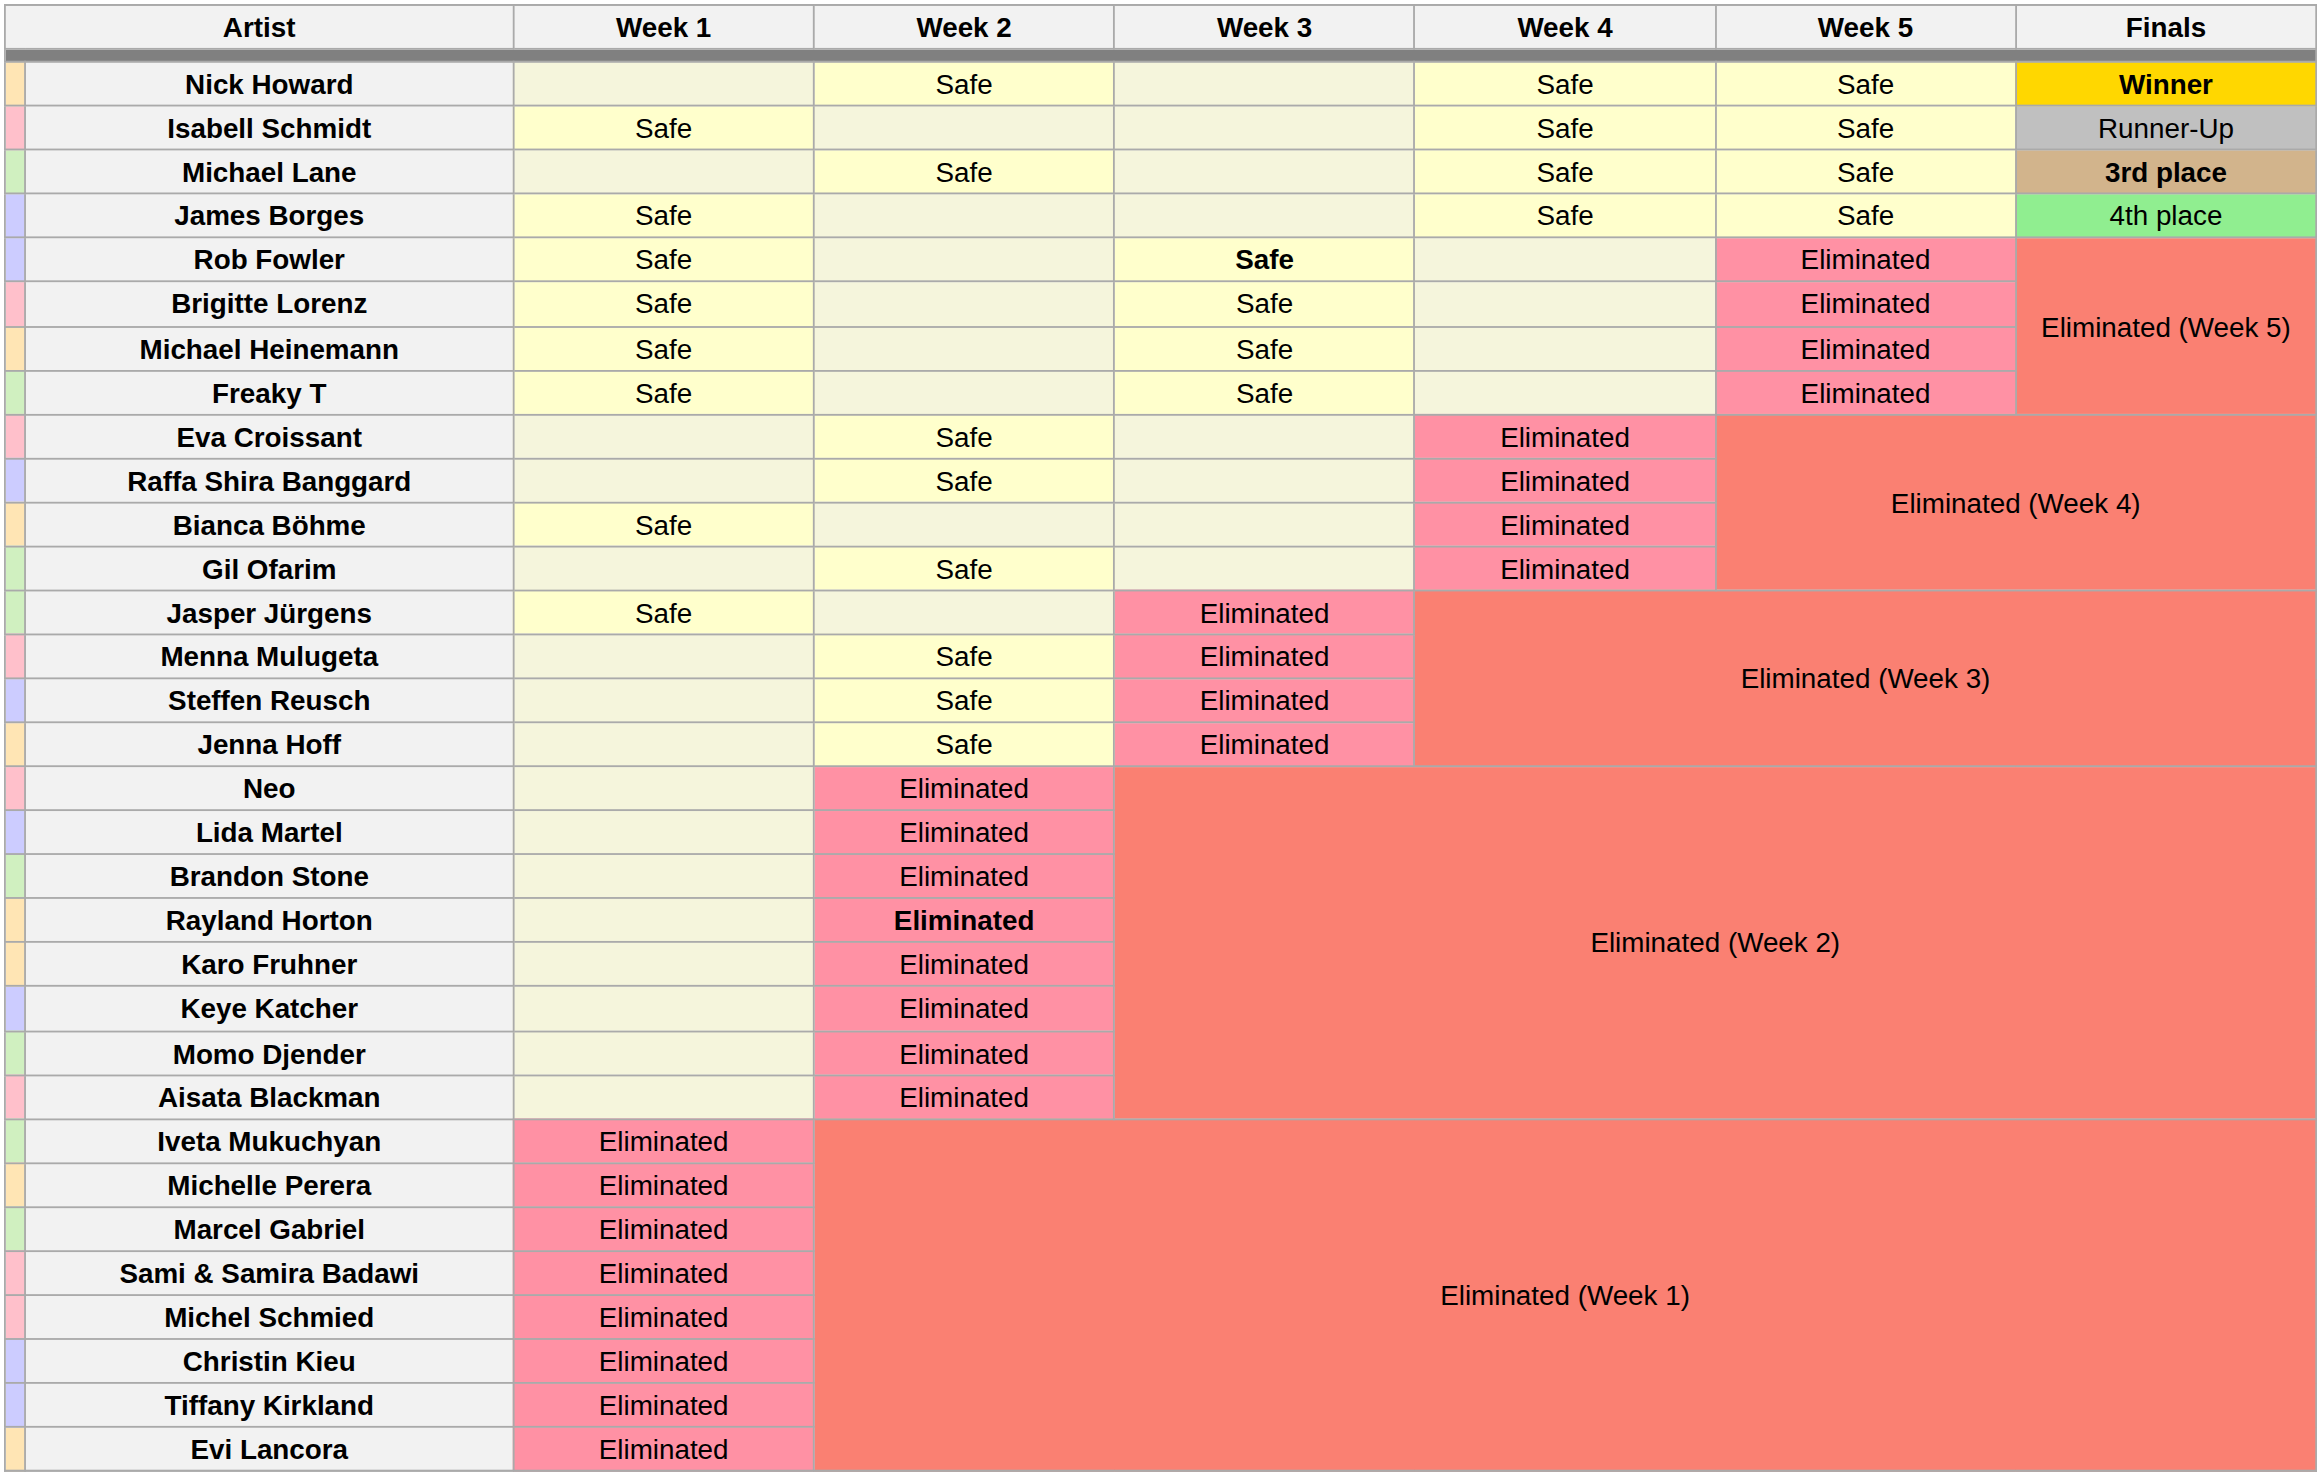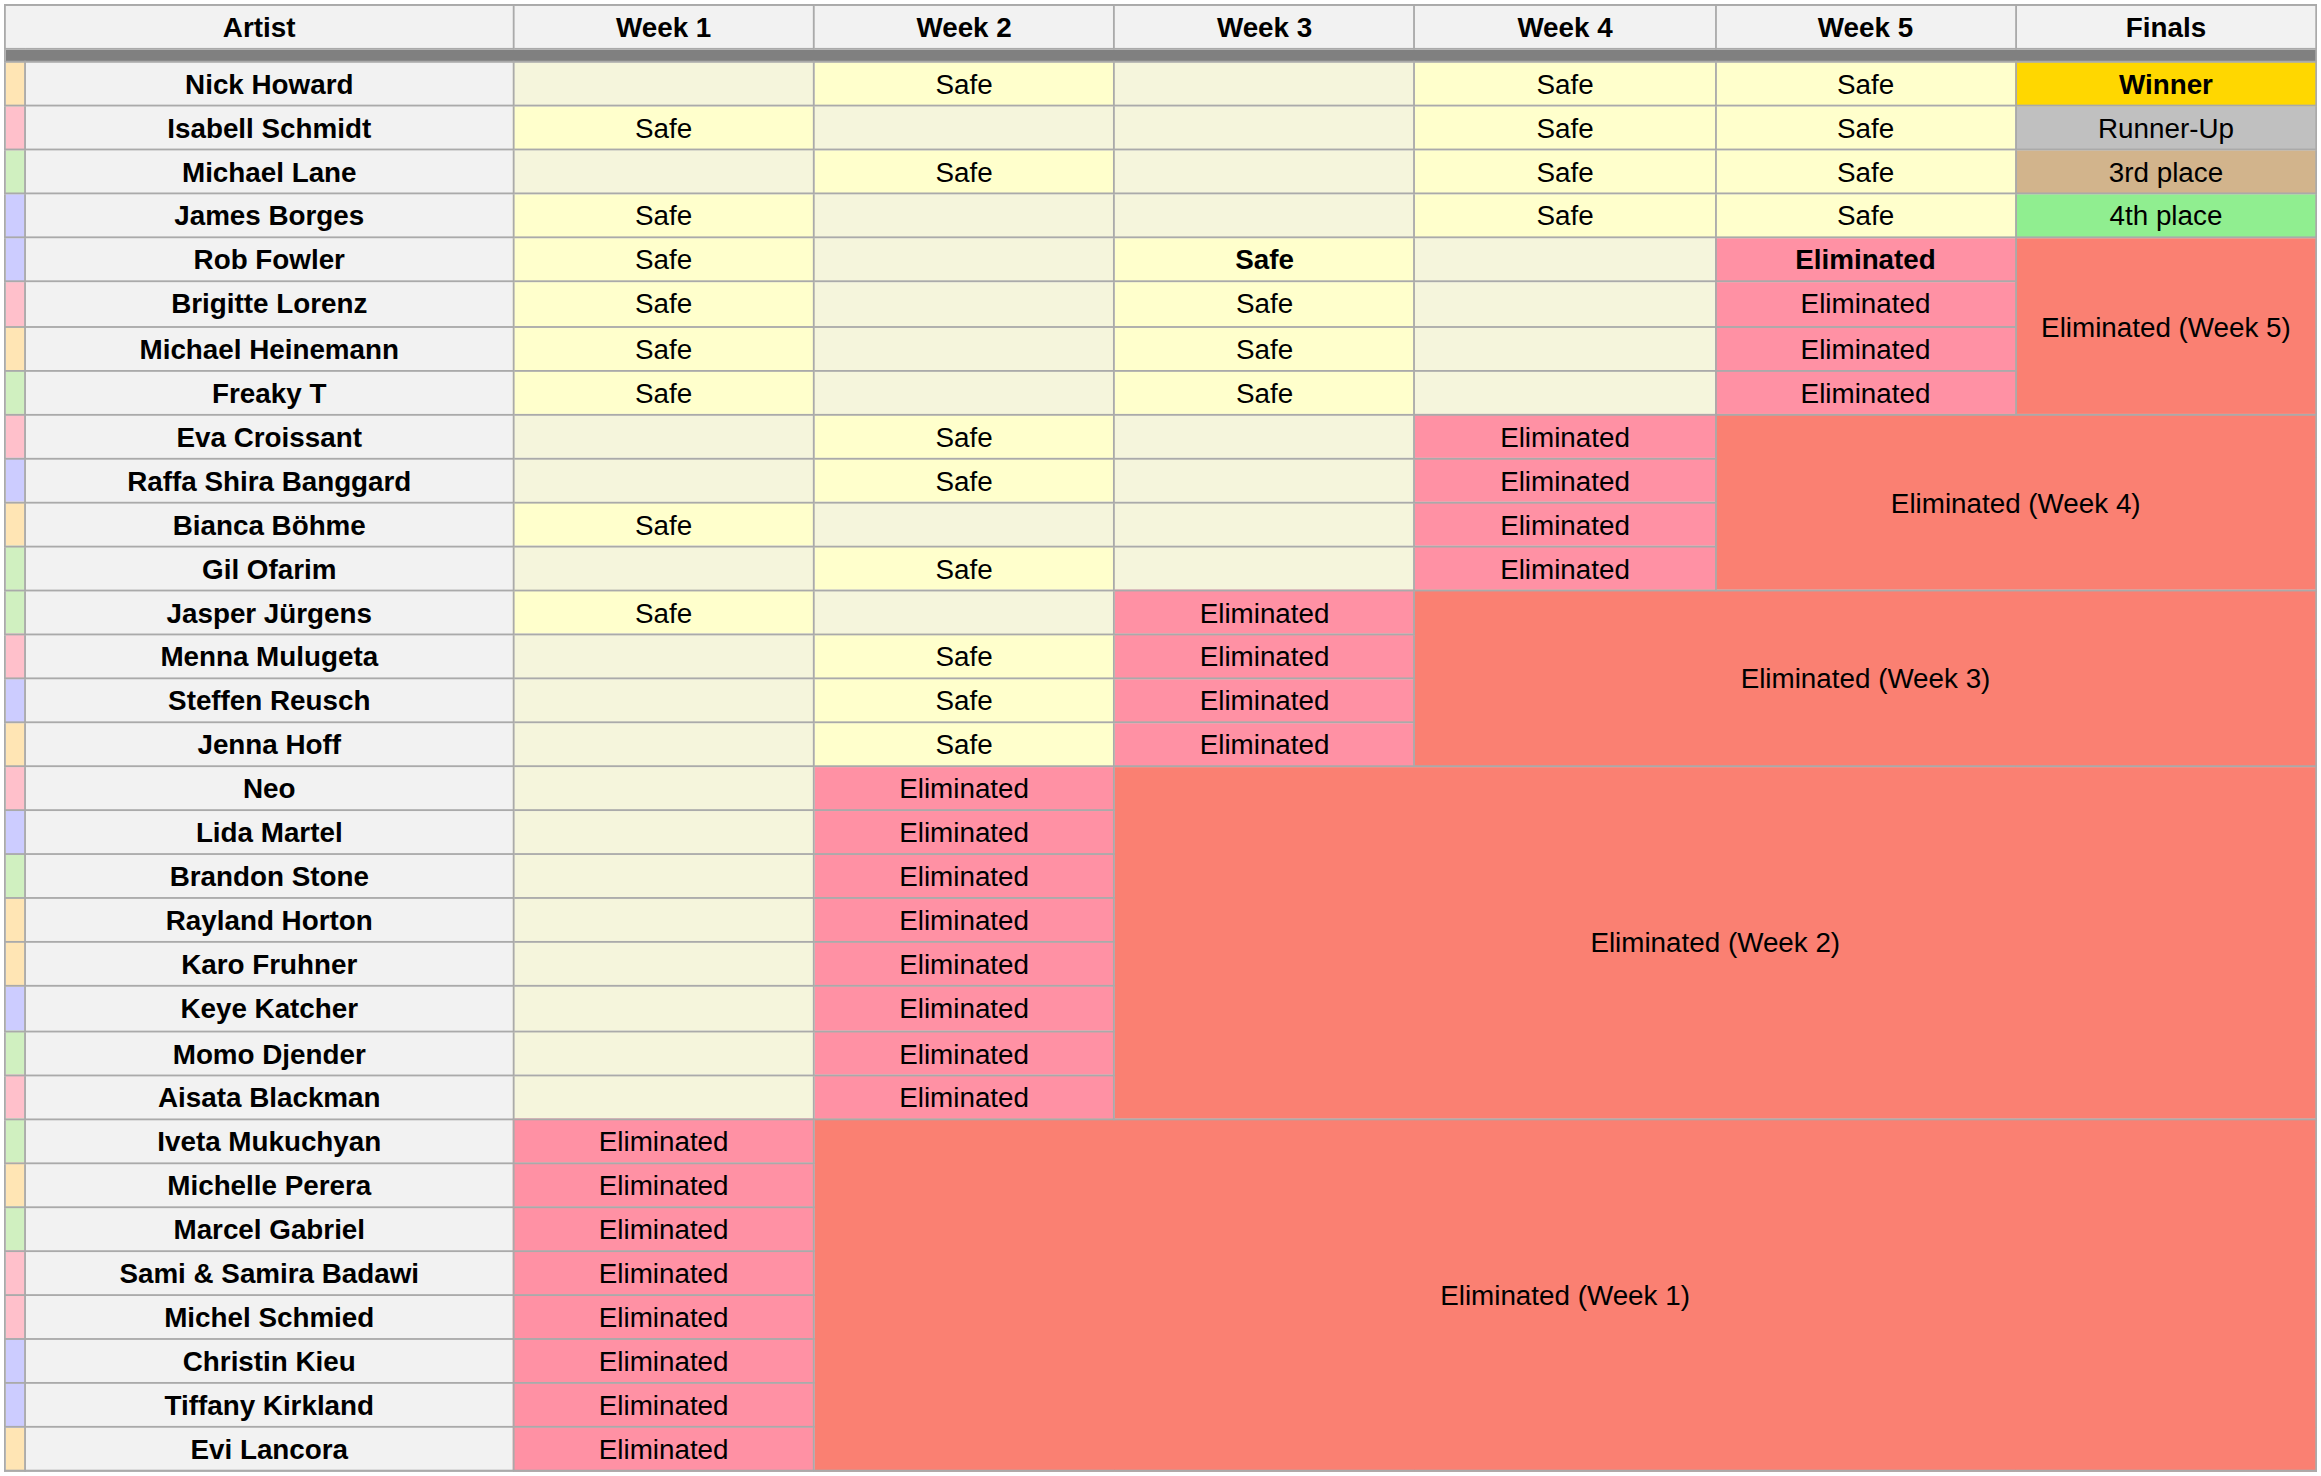(2166, 172) bold -> (2166, 172) normal
(1865, 260) normal -> (1866, 260) bold
(964, 921) bold -> (964, 921) normal
